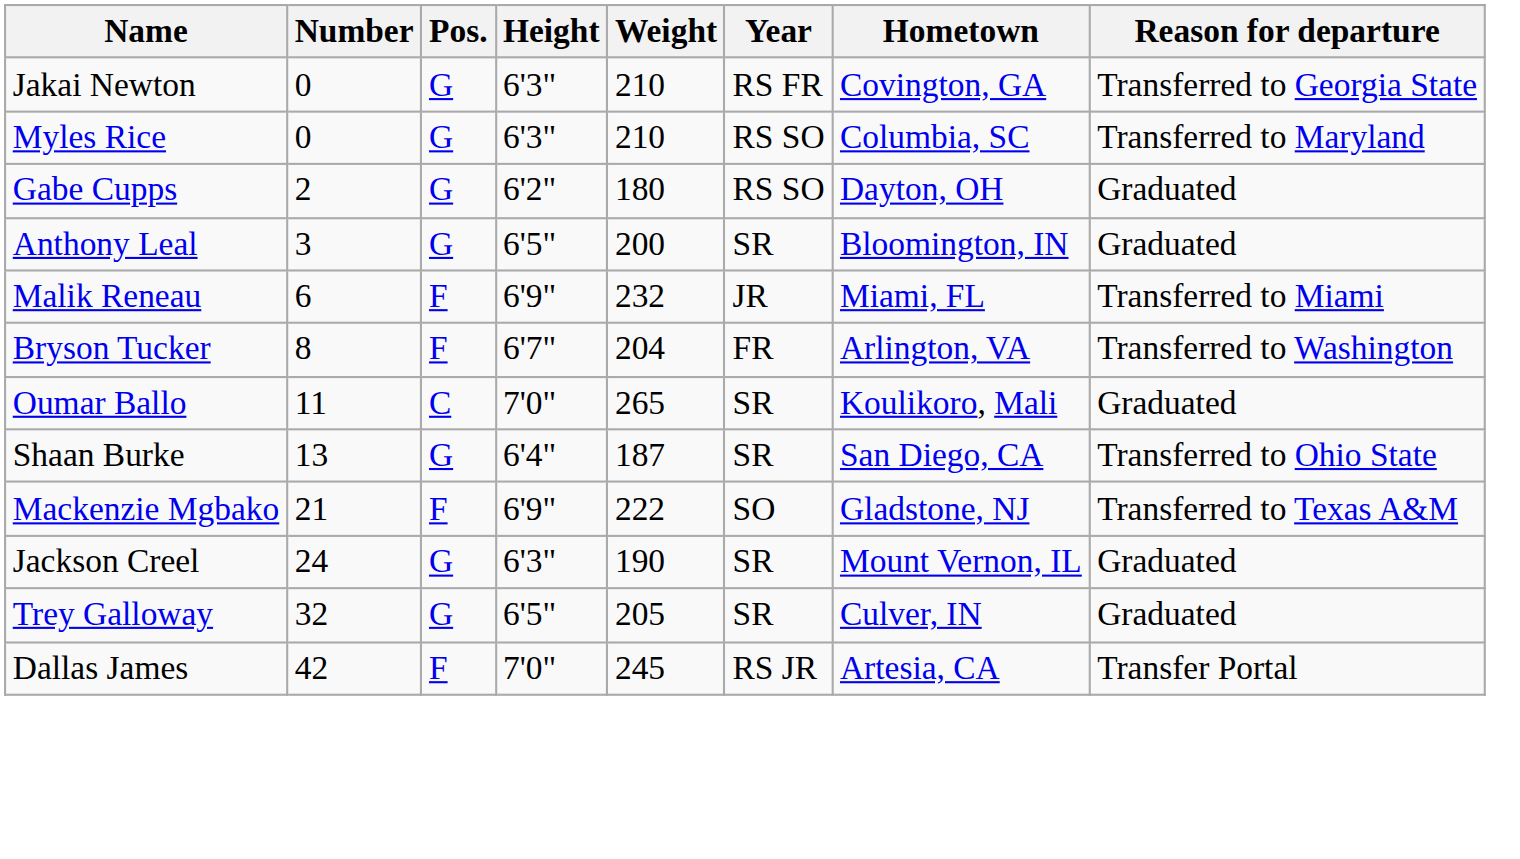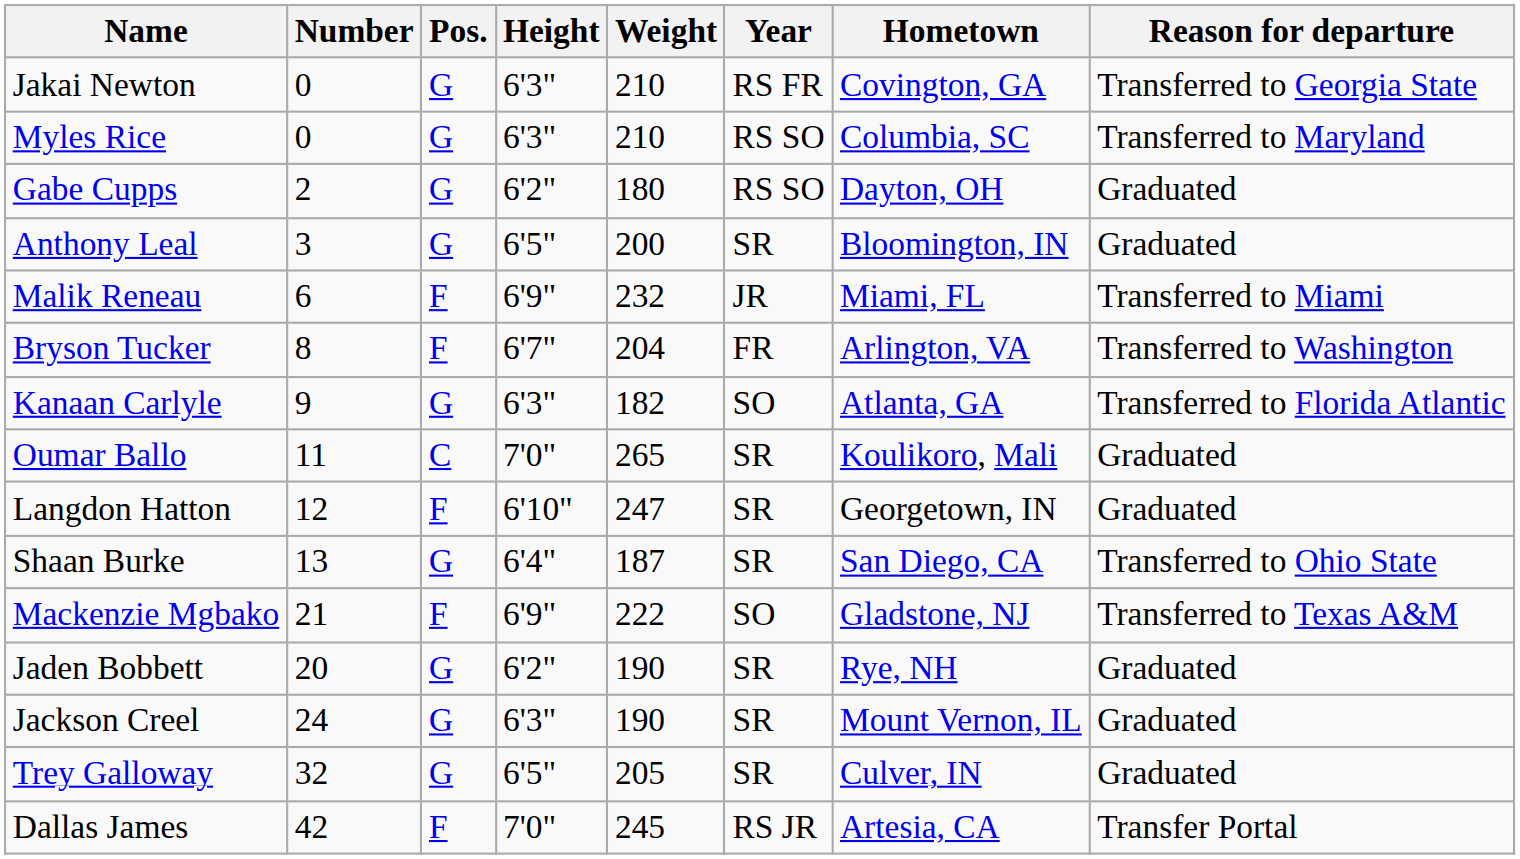+ row: (117, 402)
+ row: (122, 508)
+ row: (108, 667)
